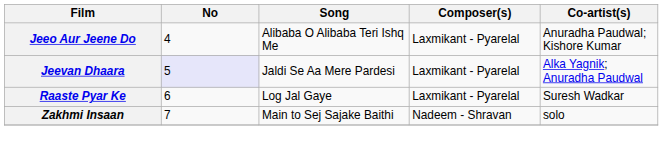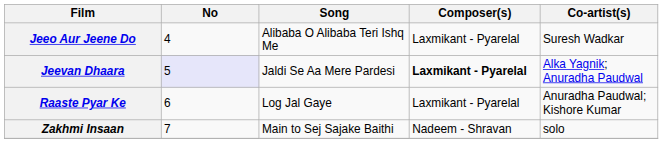(595, 39) Anuradha Paudwal; Kishore Kumar -> (583, 39) Suresh Wadkar
(466, 71) normal -> (469, 71) bold
(583, 96) Suresh Wadkar -> (595, 103) Anuradha Paudwal; Kishore Kumar
